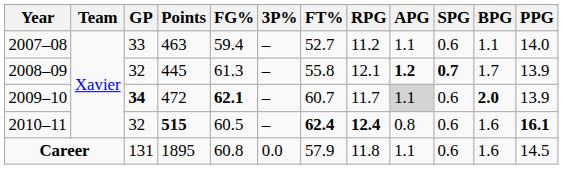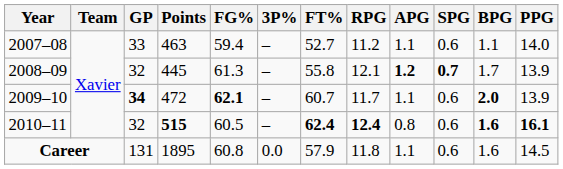(405, 97) lightgrey background -> (405, 97) no background
(488, 124) normal -> (488, 124) bold
